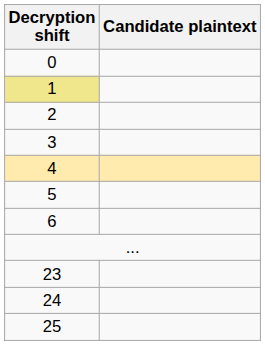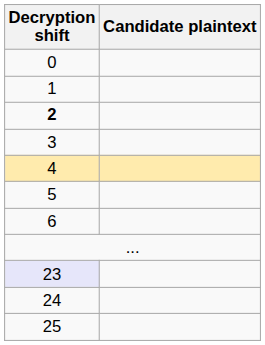(52, 89) khaki background -> (52, 89) no background
(52, 115) normal -> (52, 115) bold
(52, 273) no background -> (52, 273) lavender background
